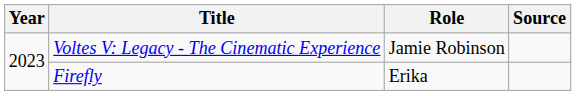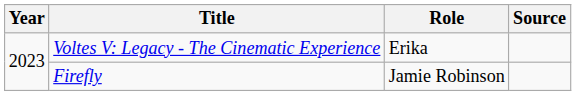(447, 47) Jamie Robinson -> (408, 47) Erika
(408, 76) Erika -> (447, 76) Jamie Robinson
